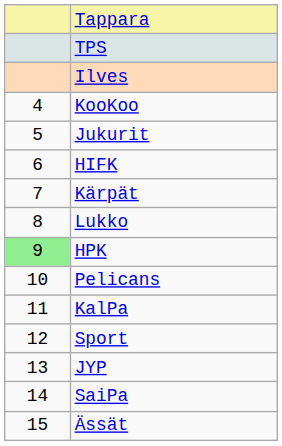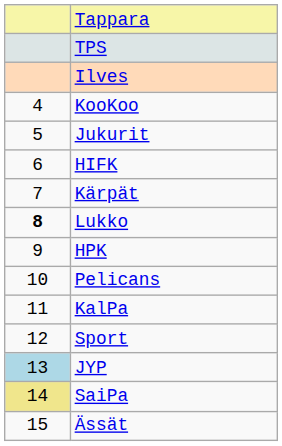(38, 222) normal -> (38, 222) bold
(38, 251) lightgreen background -> (38, 251) no background
(38, 368) no background -> (38, 368) lightblue background
(38, 397) no background -> (38, 397) khaki background
